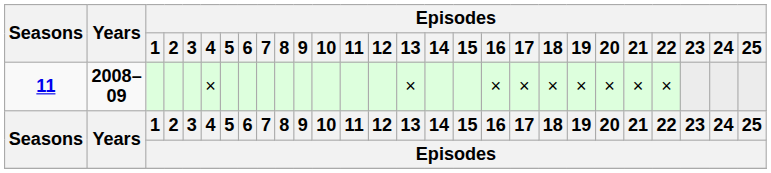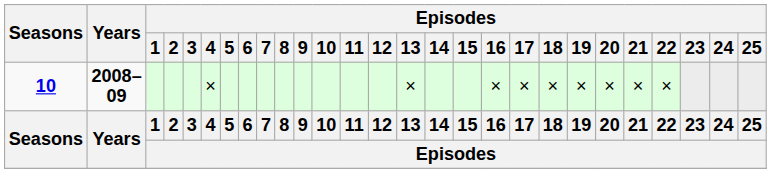(46, 86) 11 -> (46, 86) 10
